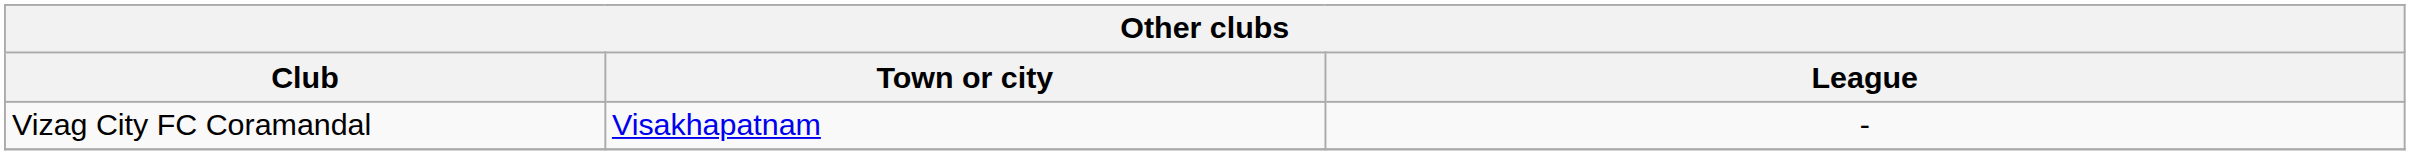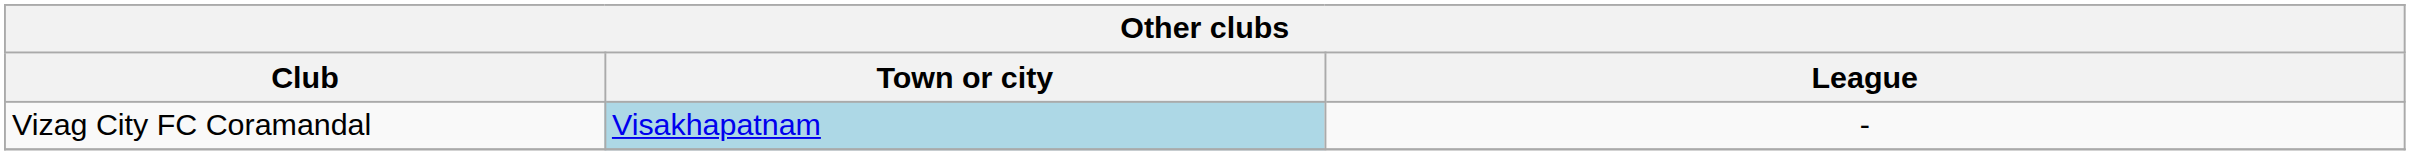(716, 125) no background -> (716, 125) lightblue background
